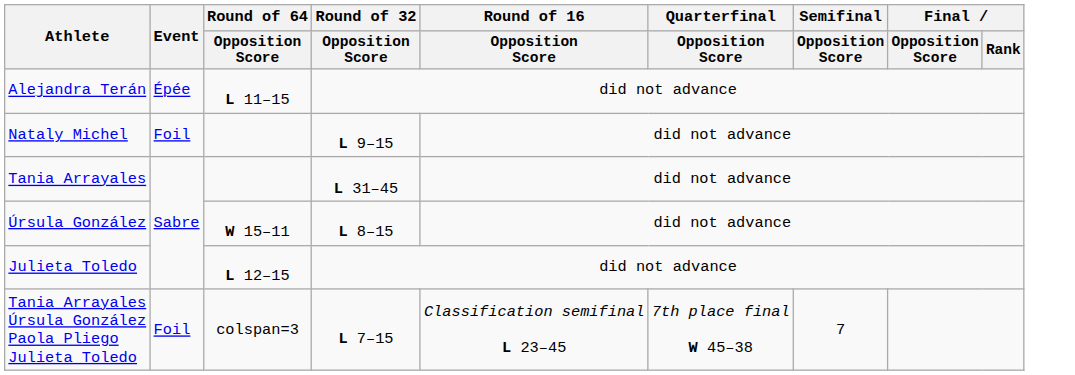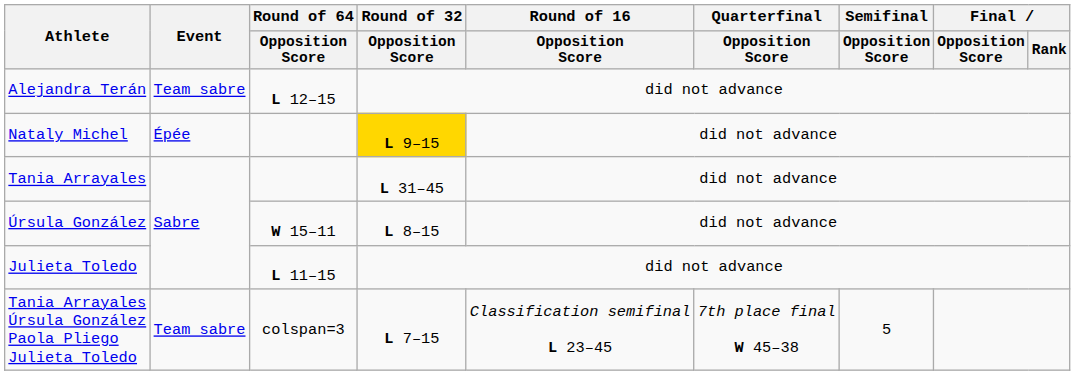(172, 91) Épée -> (200, 91) Team sabre
(257, 100) L 11–15 -> (303, 100) L 12–15
(172, 135) Foil -> (172, 135) Épée
(366, 144) no background -> (412, 144) gold background
(257, 276) L 12–15 -> (303, 276) L 11–15
(172, 329) Foil -> (200, 329) Team sabre
(841, 329) 7 -> (887, 329) 5
